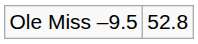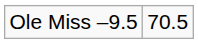(168, 21) 52.8 -> (168, 21) 70.5
